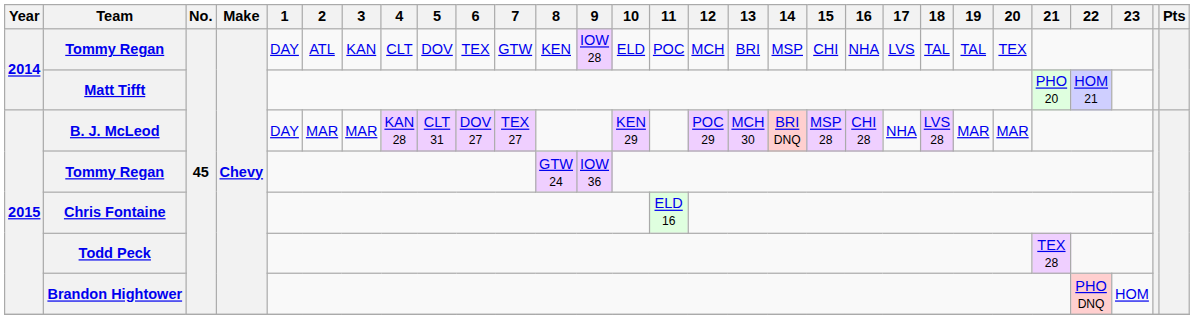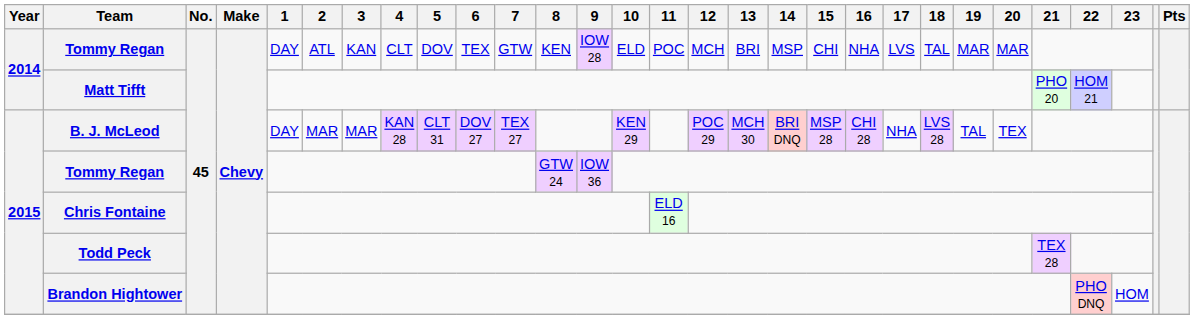(973, 49) TAL -> (973, 49) MAR
(1013, 49) TEX -> (1013, 49) MAR
(973, 131) MAR -> (973, 131) TAL
(1013, 131) MAR -> (1013, 131) TEX
